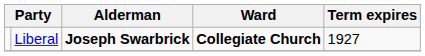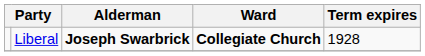(344, 39) 1927 -> (344, 39) 1928
